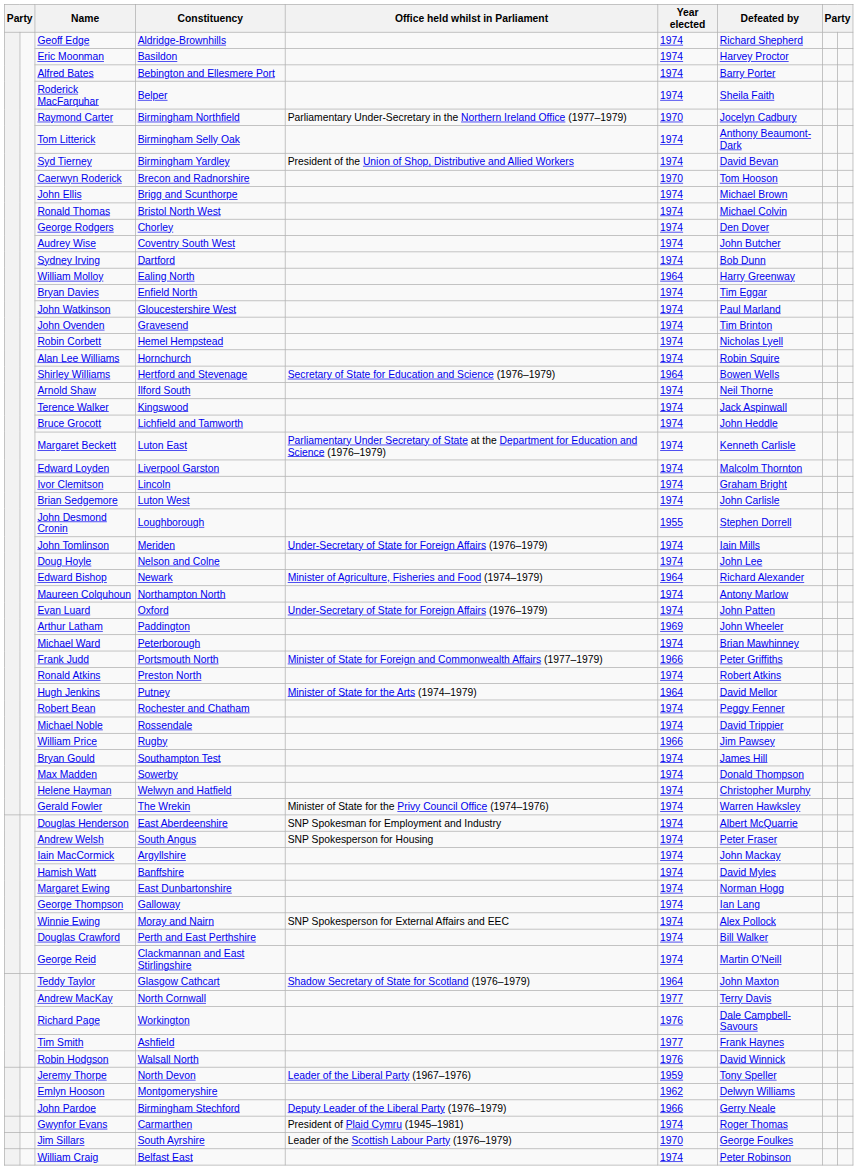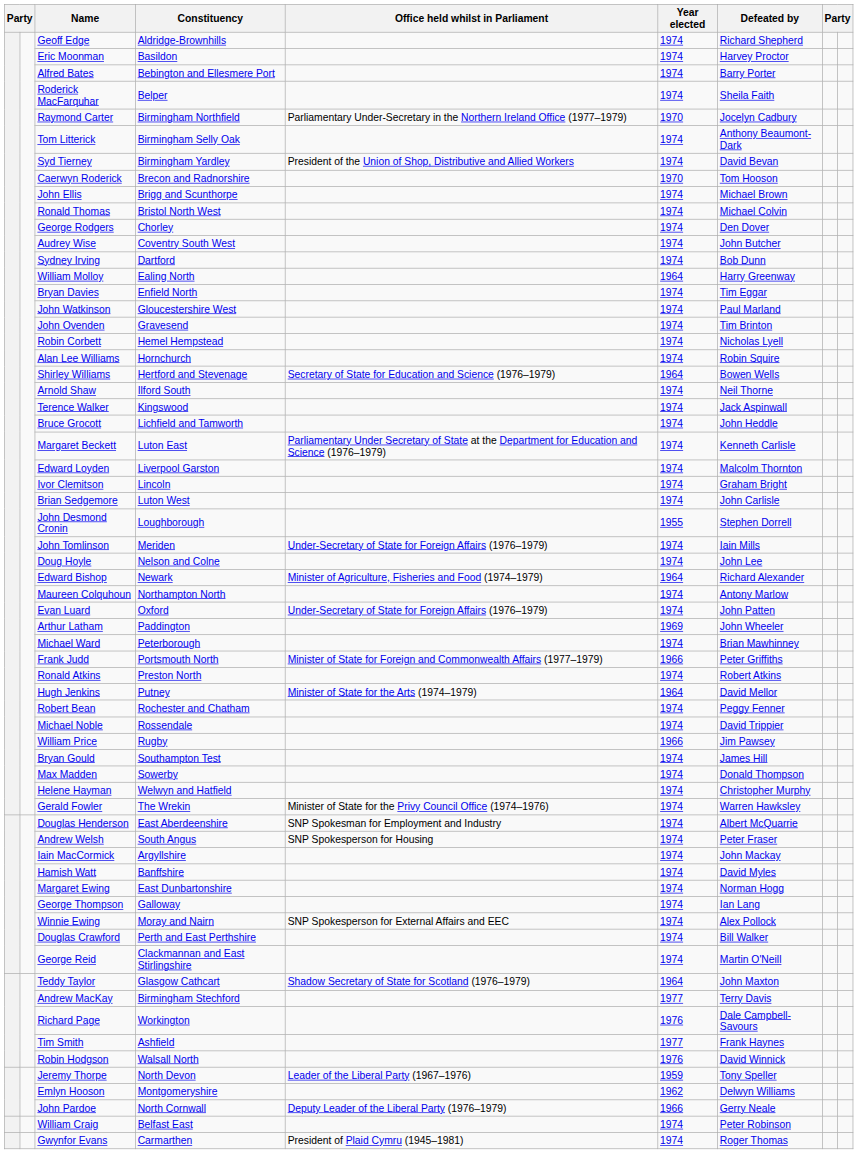(172, 998) North Cornwall -> (189, 998) Birmingham Stechford
(189, 1108) Birmingham Stechford -> (172, 1108) North Cornwall
rows swapped: (72, 1124) <-> (68, 1157)
- row: (61, 1141)
